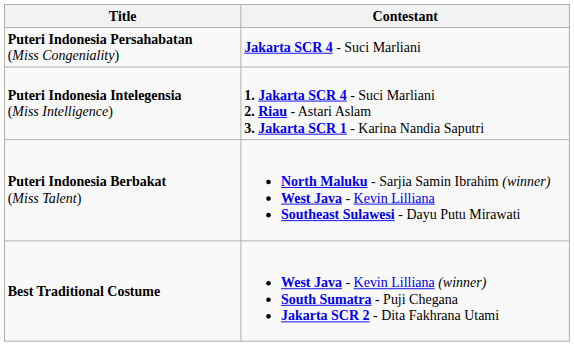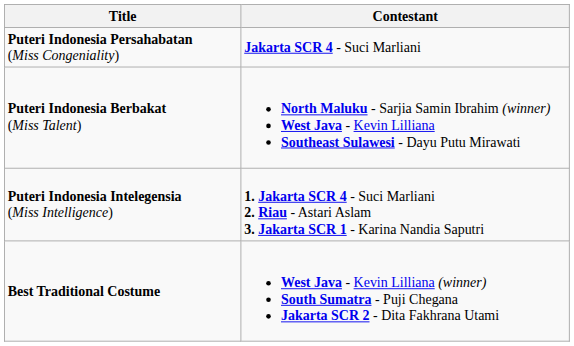rows swapped: (87, 190) <-> (95, 103)
